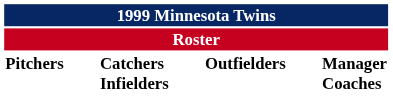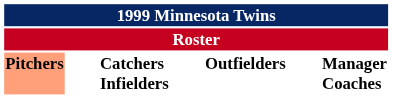(35, 63) no background -> (35, 63) lightsalmon background
